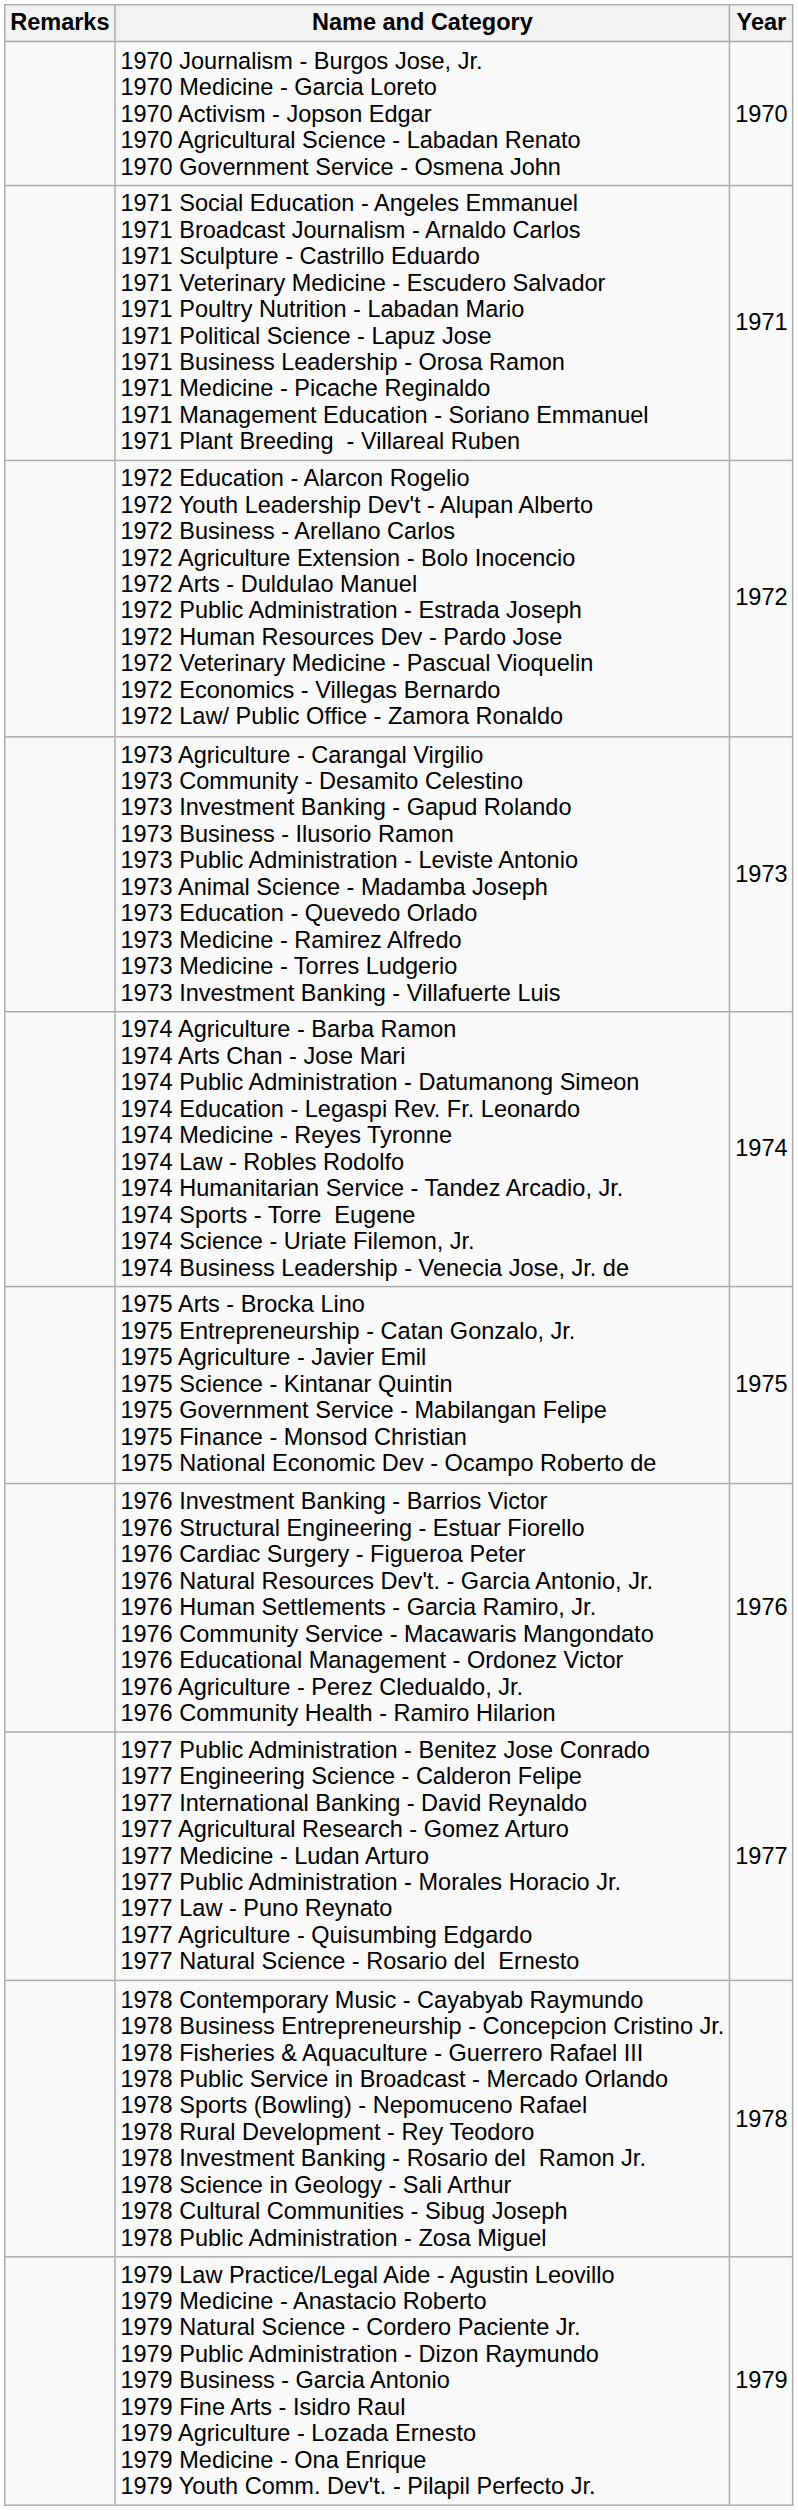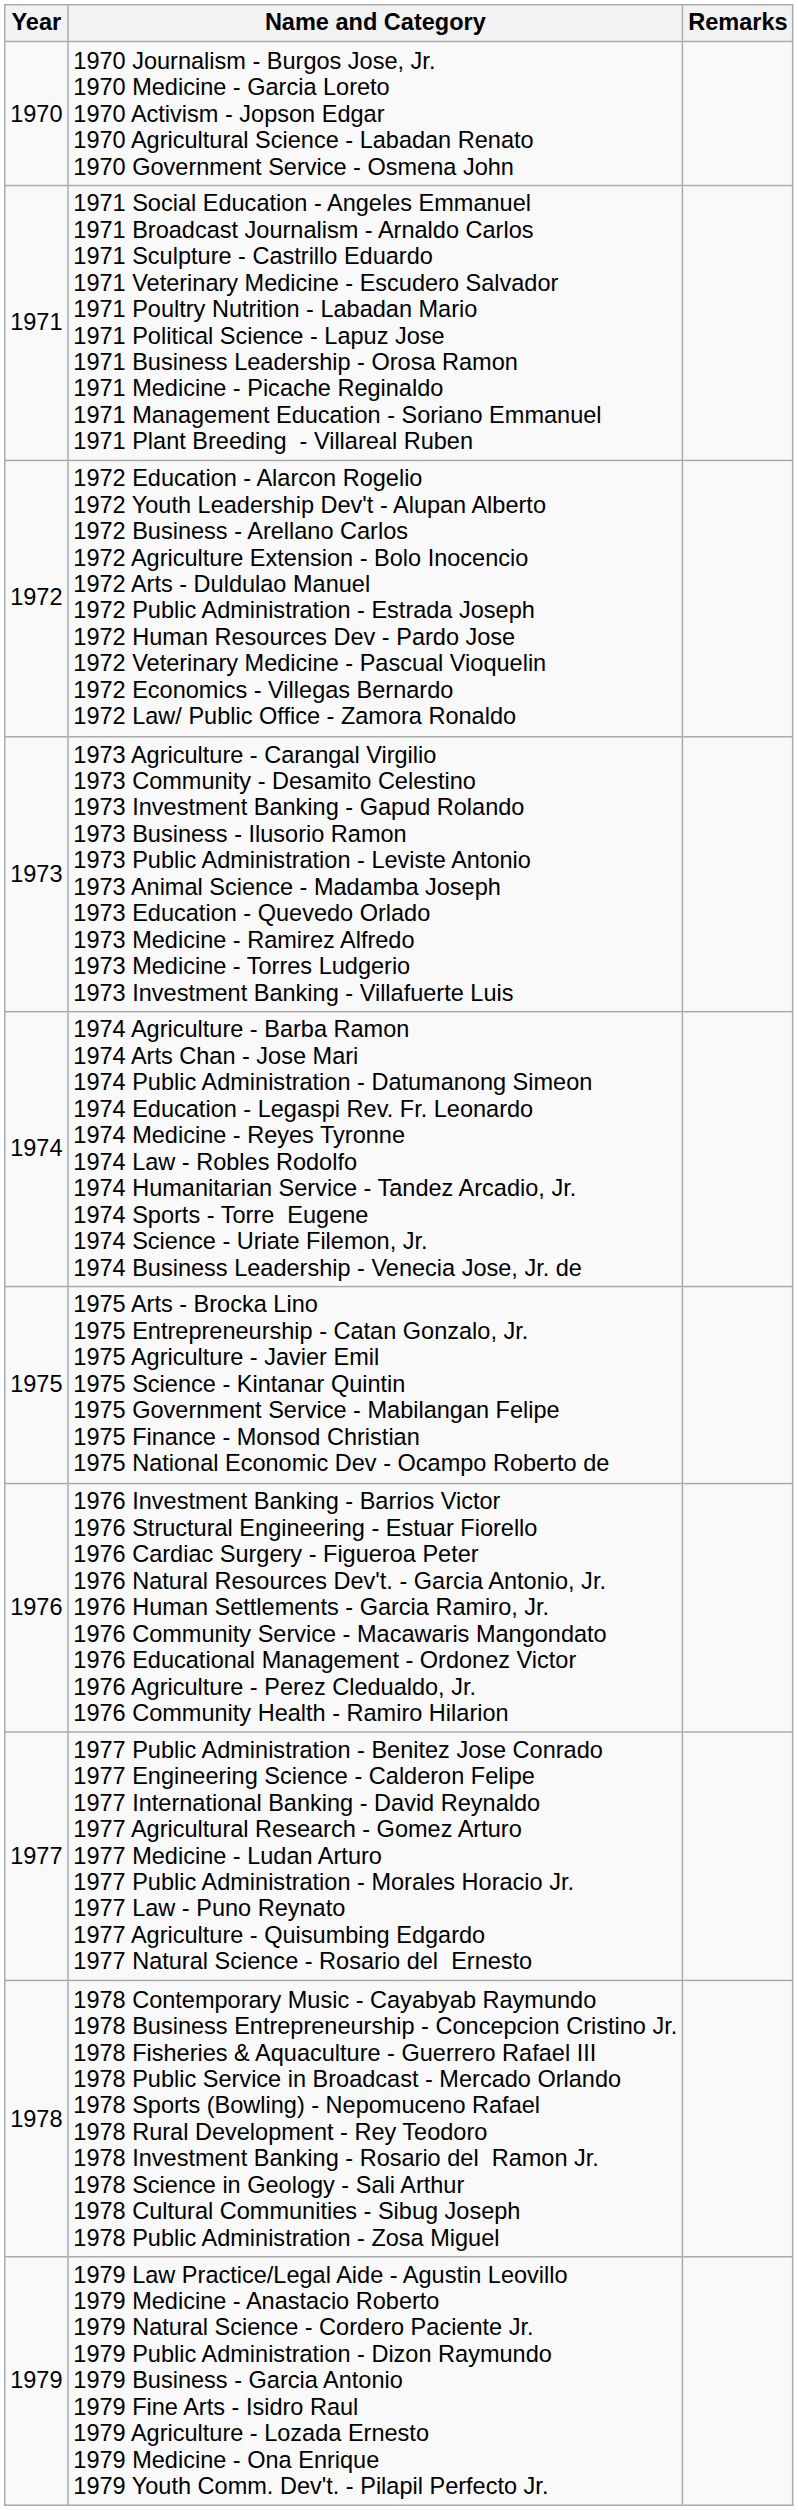columns swapped: (761, 23) <-> (60, 23)
